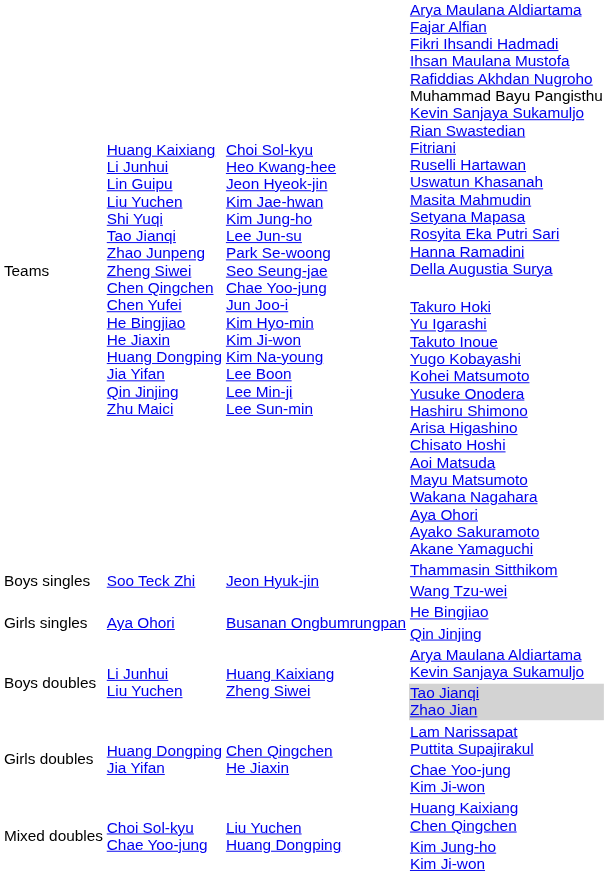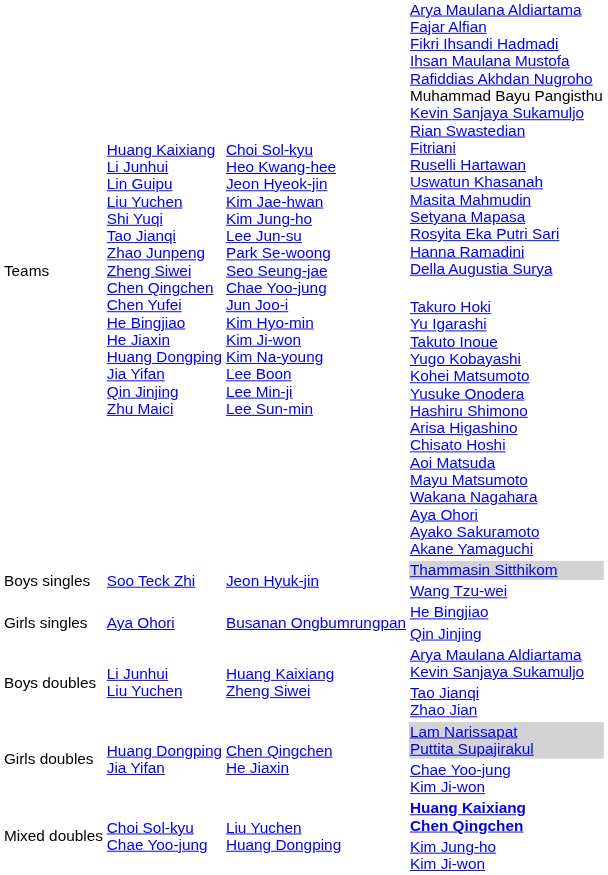(484, 570) no background -> (484, 570) lightgrey background
(445, 701) lightgrey background -> (445, 701) no background
(472, 740) no background -> (472, 740) lightgrey background
(464, 817) normal -> (468, 817) bold
